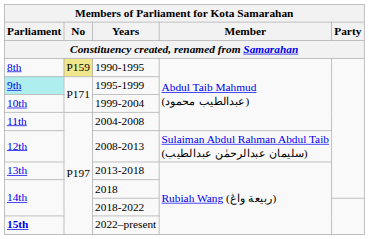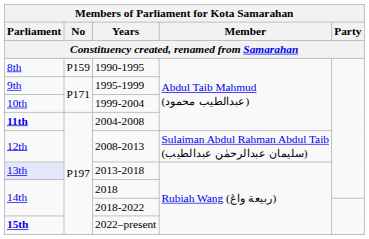(78, 67) khaki background -> (78, 67) no background
(14, 85) paleturquoise background -> (14, 85) no background
(17, 121) normal -> (17, 121) bold
(17, 171) no background -> (17, 171) lavender background
